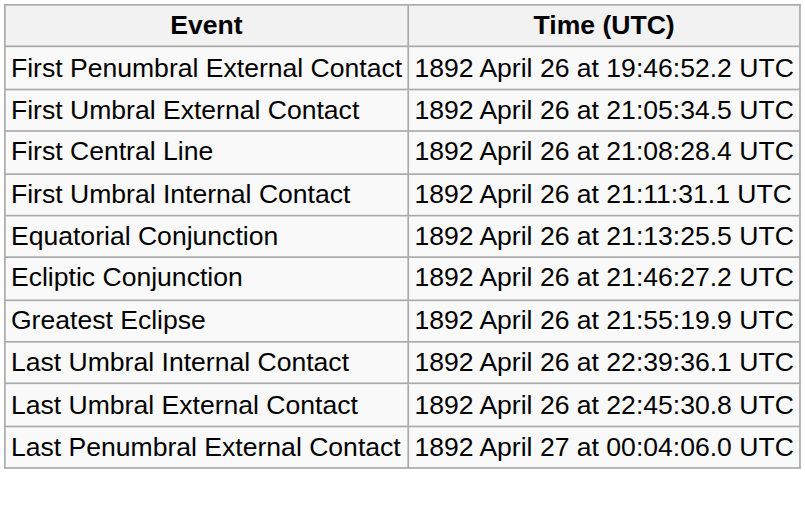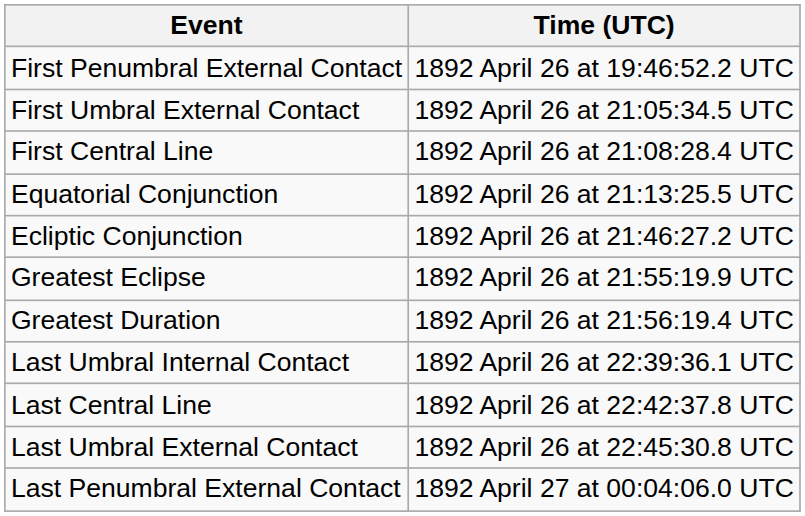- row: (181, 194)
+ row: (116, 320)
+ row: (111, 404)
